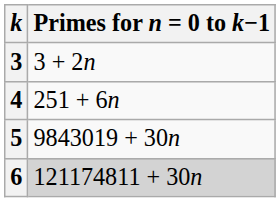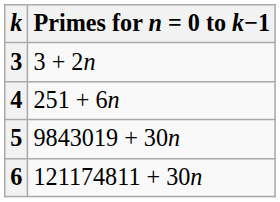(118, 176) lightgrey background -> (118, 176) no background
